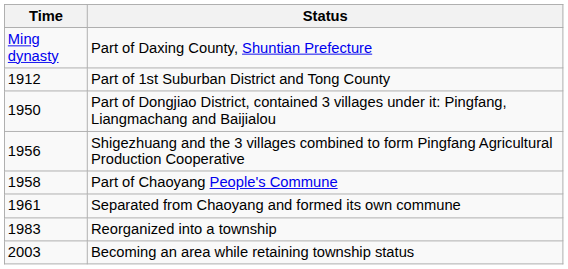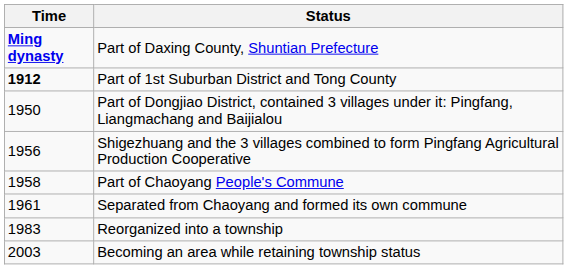(33, 47) normal -> (36, 47) bold
(24, 79) normal -> (24, 79) bold
